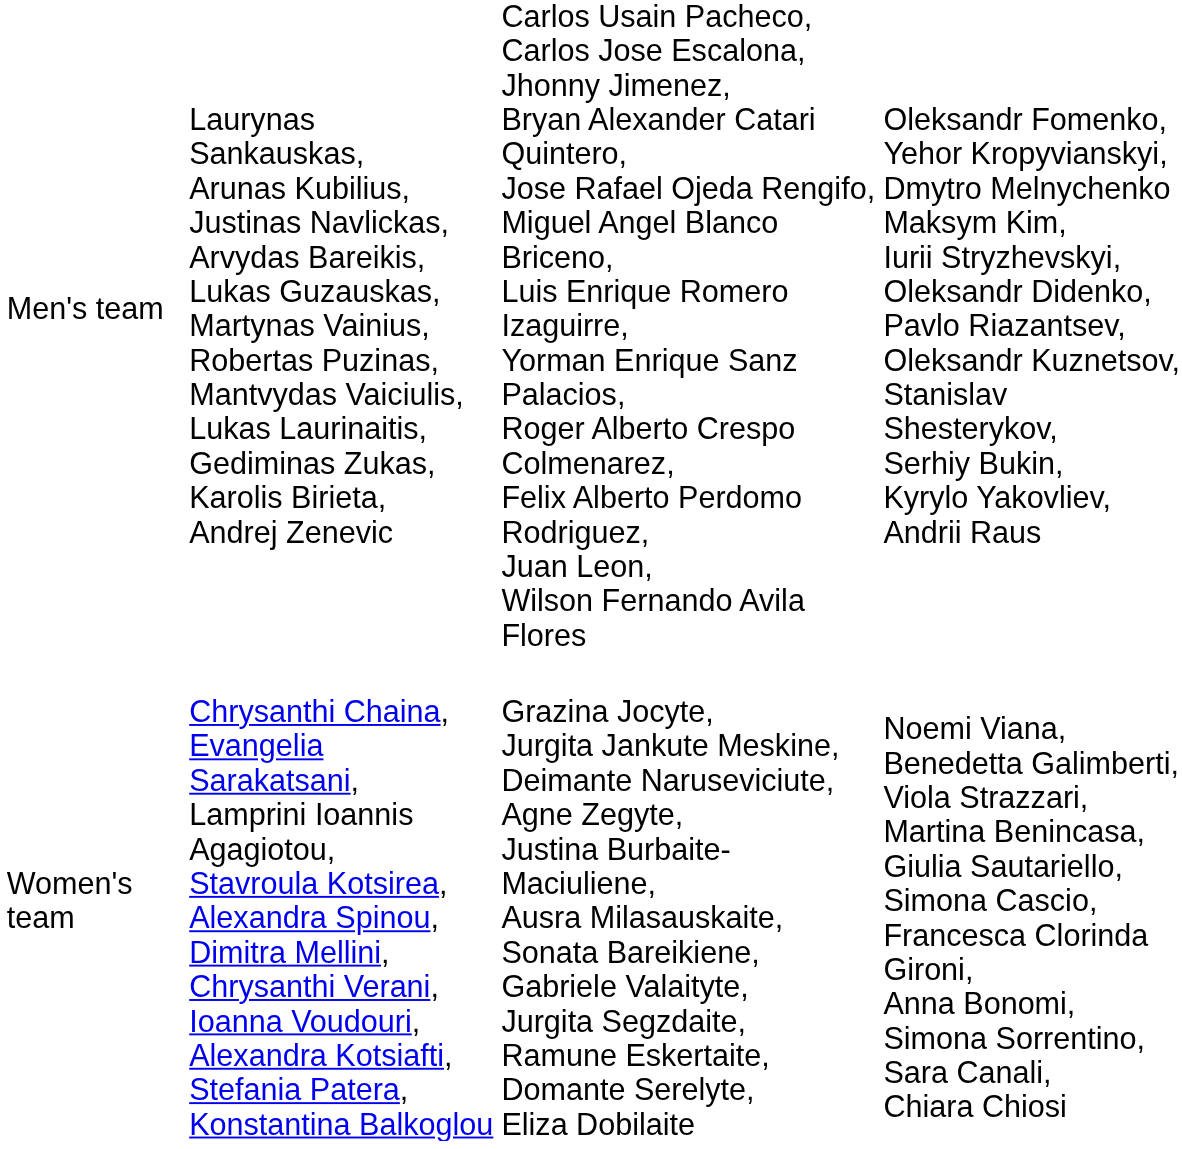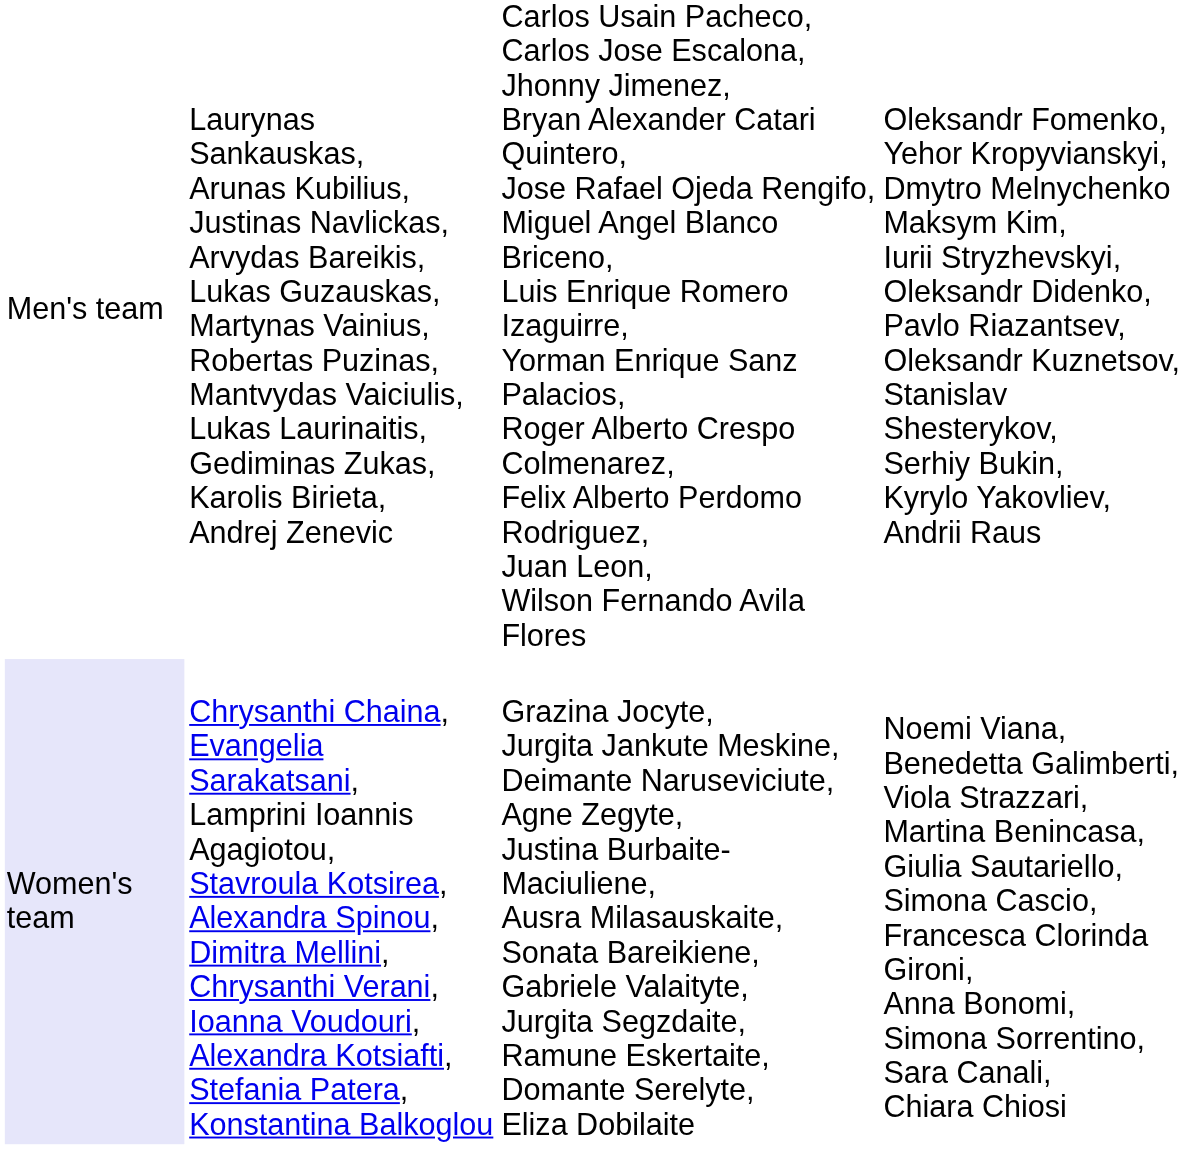(70, 901) no background -> (70, 901) lavender background
